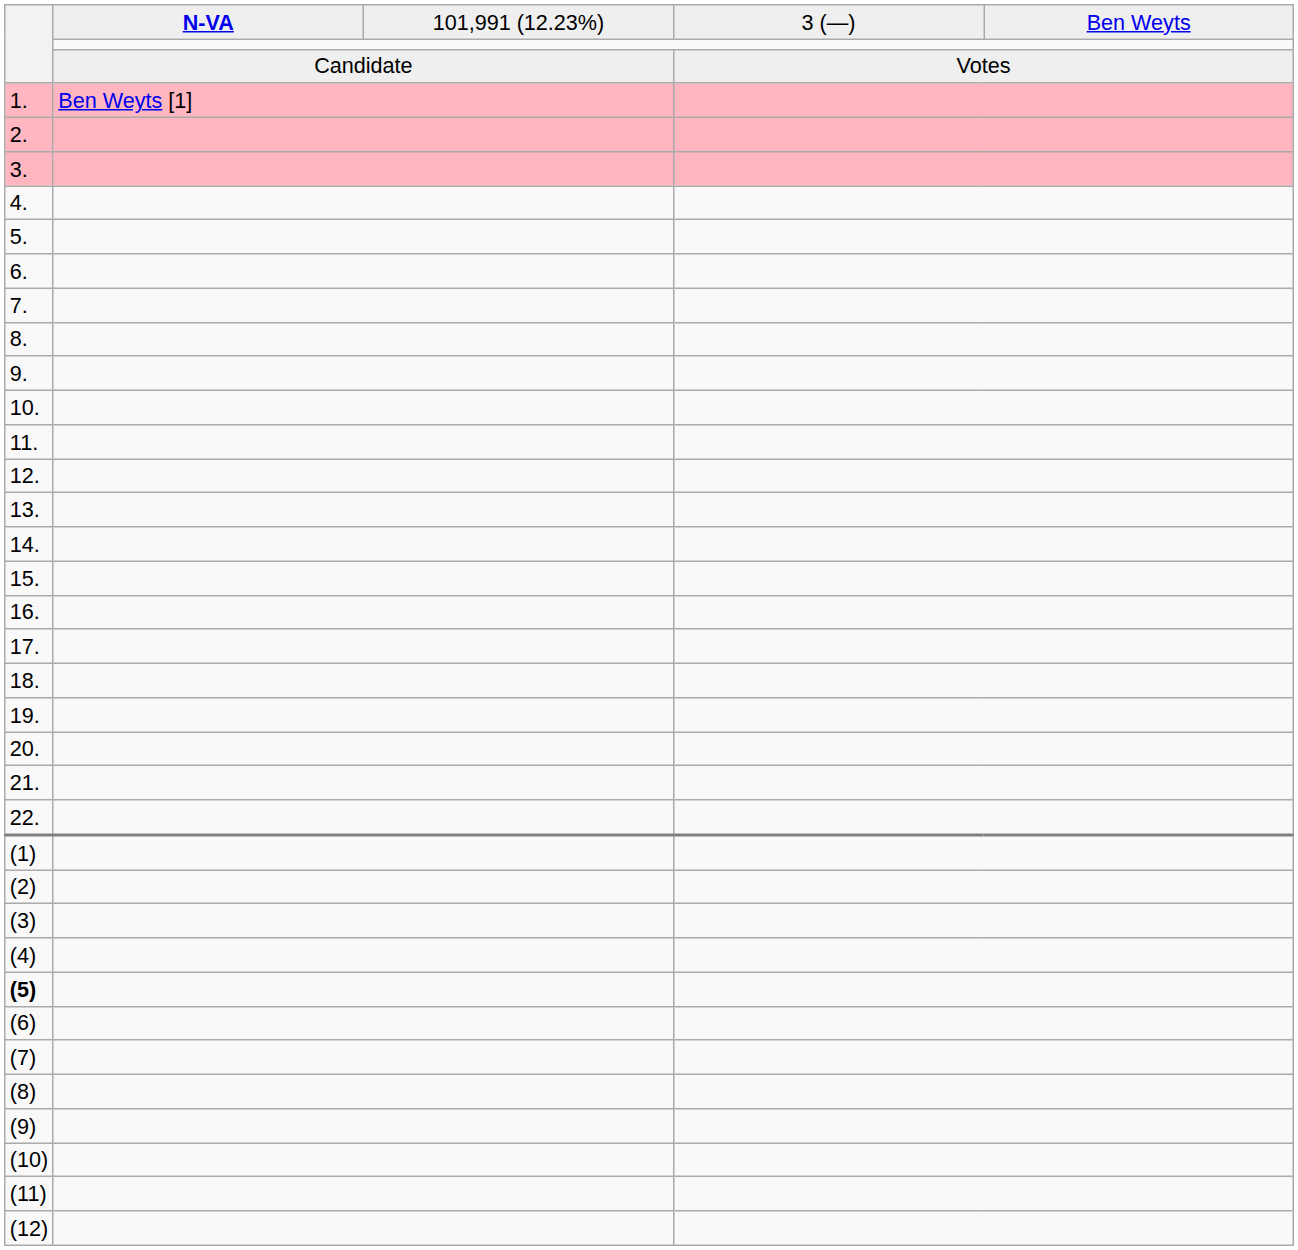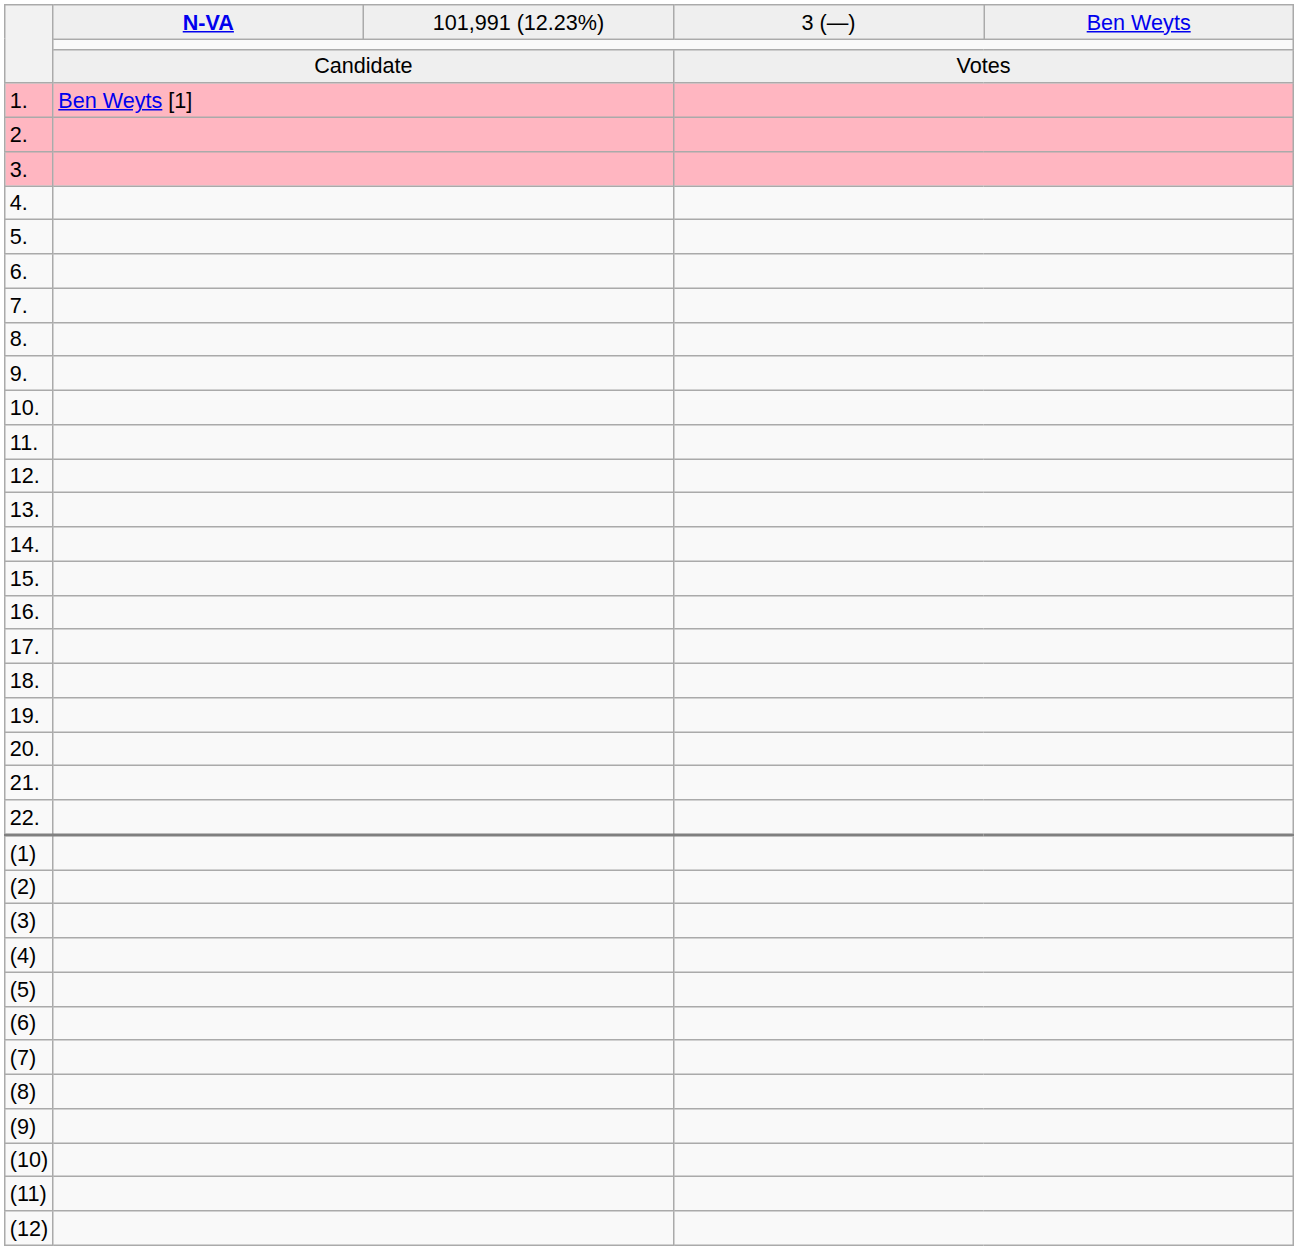(23, 989) bold -> (23, 989) normal
